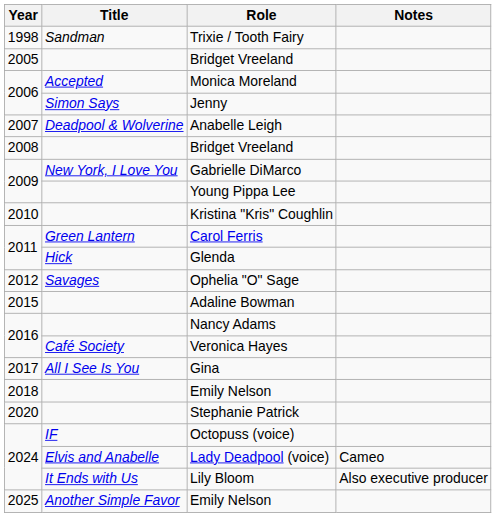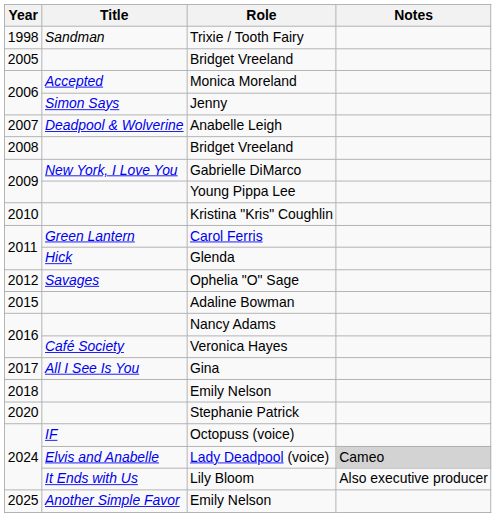(362, 457) no background -> (362, 457) lightgrey background
